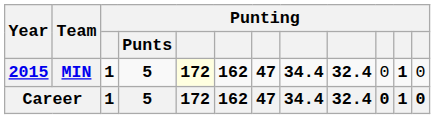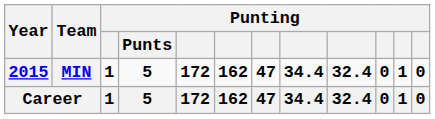(195, 72) lightyellow background -> (195, 72) no background
(385, 72) normal -> (385, 72) bold
(420, 72) normal -> (420, 72) bold
